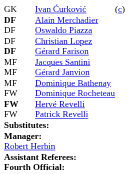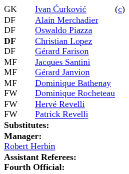(10, 20) bold -> (10, 20) normal
(10, 41) normal -> (10, 41) bold
(10, 51) bold -> (10, 51) normal
(11, 104) bold -> (11, 104) normal
